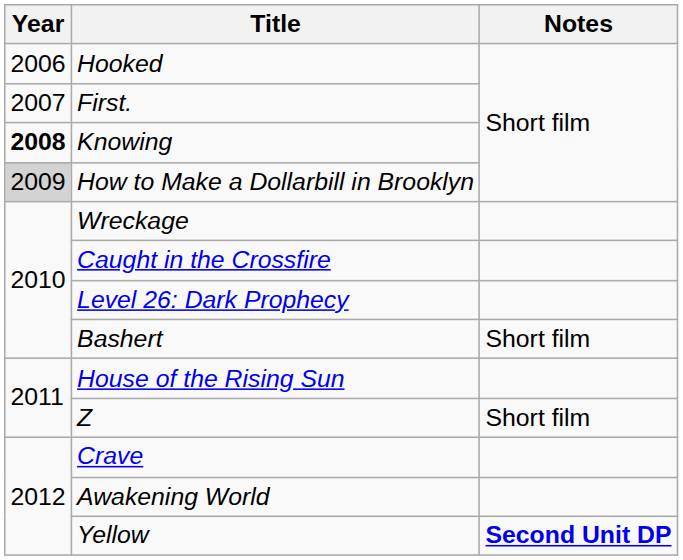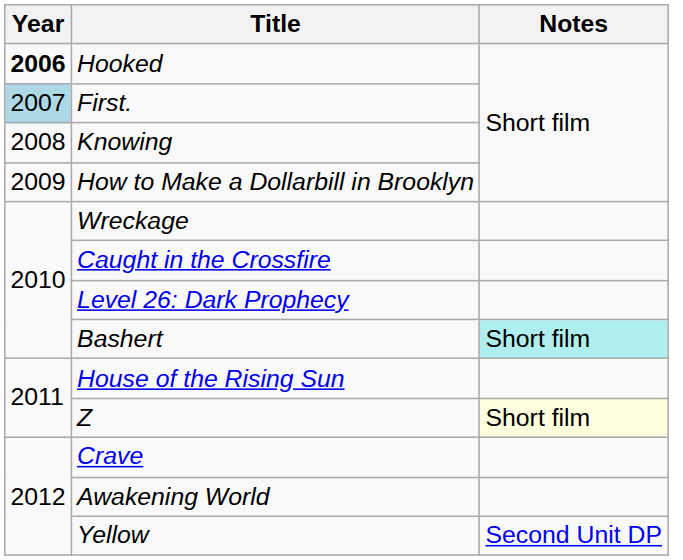(38, 63) normal -> (38, 63) bold
(38, 102) no background -> (38, 102) lightblue background
(38, 142) bold -> (38, 142) normal
(38, 181) lightgrey background -> (38, 181) no background
(538, 338) no background -> (538, 338) paleturquoise background
(538, 417) no background -> (538, 417) lightyellow background
(579, 535) bold -> (574, 535) normal
